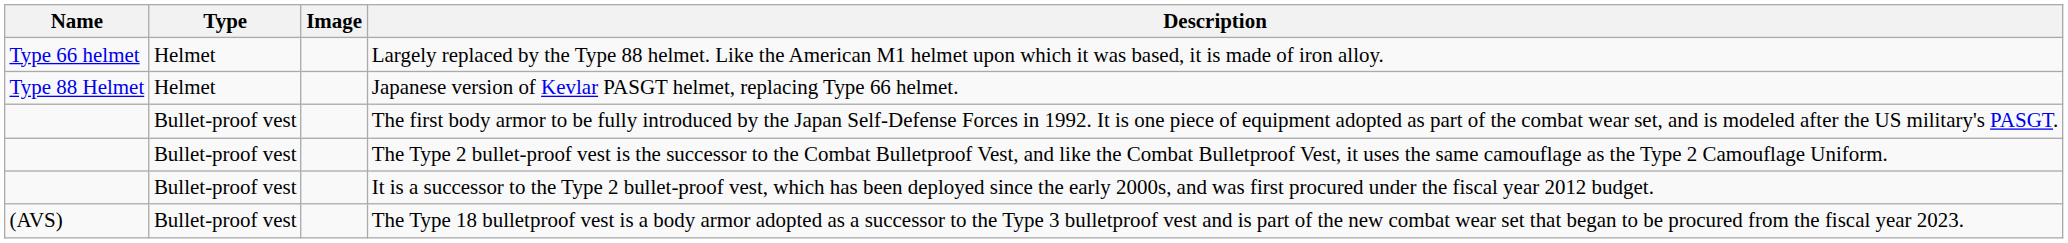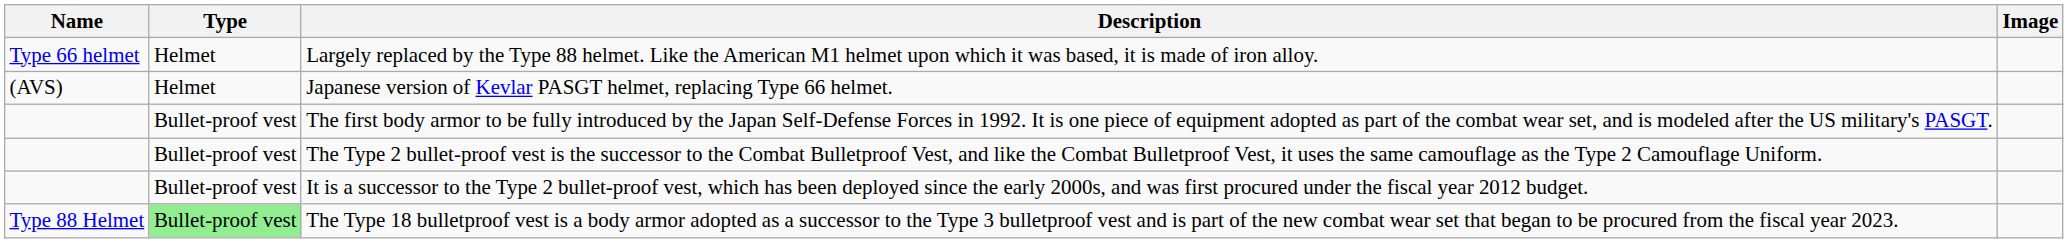columns swapped: (1215, 21) <-> (334, 21)
(77, 87) Type 88 Helmet -> (36, 87) (AVS)
(36, 220) (AVS) -> (77, 220) Type 88 Helmet
(225, 220) no background -> (225, 220) lightgreen background
